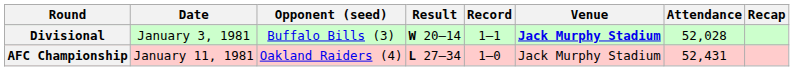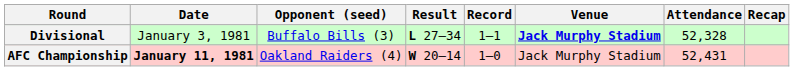(435, 35) W 20–14 -> (435, 35) L 27–34
(704, 35) 52,028 -> (704, 35) 52,328
(194, 55) normal -> (194, 55) bold
(435, 55) L 27–34 -> (435, 55) W 20–14
